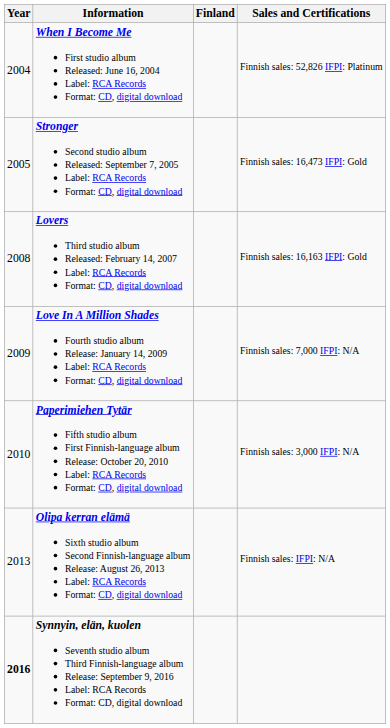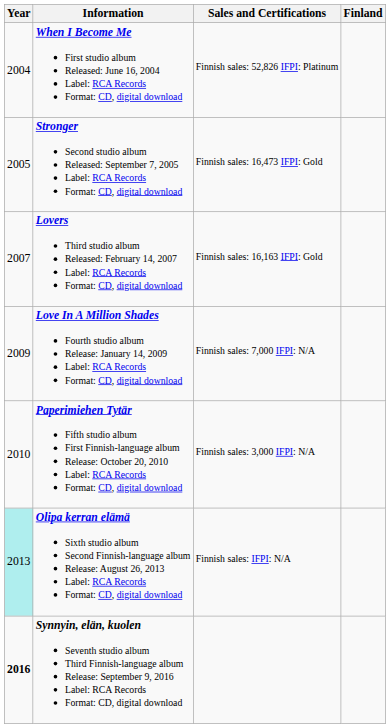columns swapped: (215, 13) <-> (311, 13)
(19, 259) 2008 -> (19, 259) 2007
(19, 562) no background -> (19, 562) paleturquoise background
